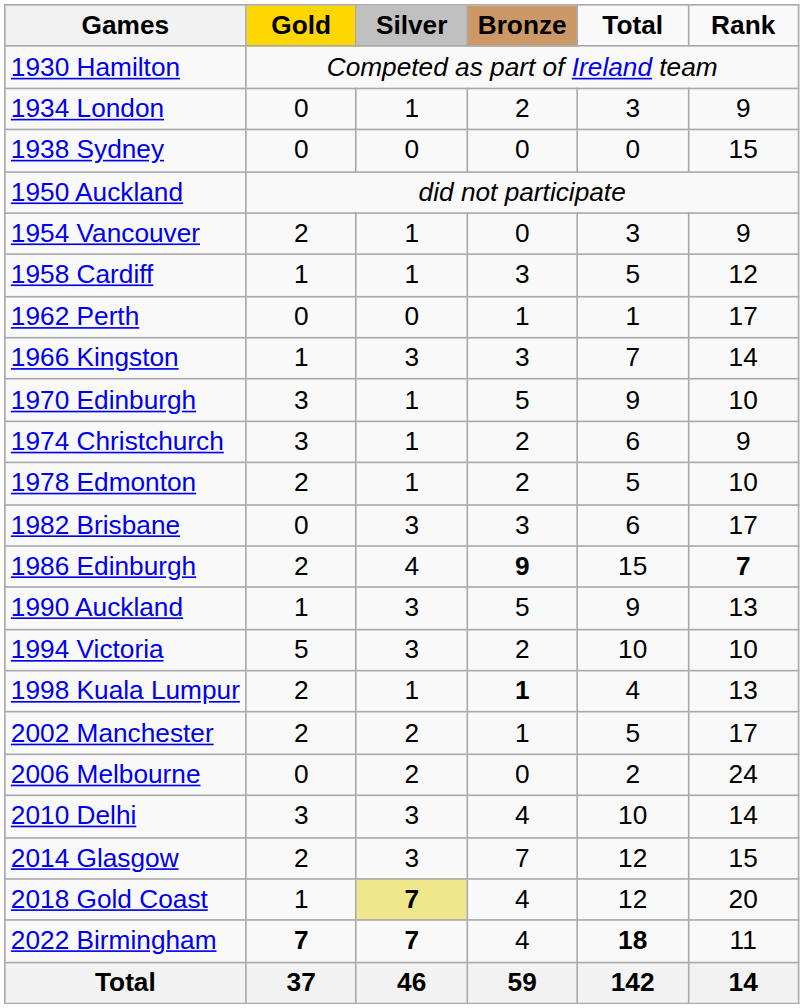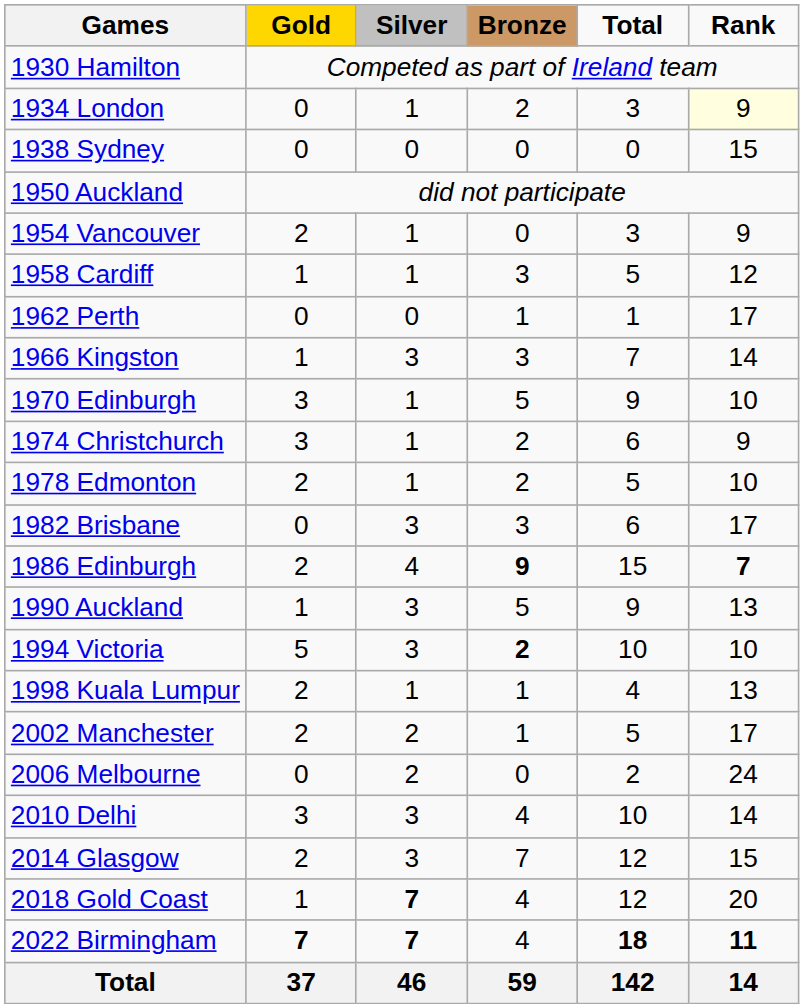(743, 108) no background -> (743, 108) lightyellow background
(522, 649) normal -> (522, 649) bold
(522, 691) bold -> (522, 691) normal
(412, 899) khaki background -> (412, 899) no background
(743, 940) normal -> (743, 940) bold
